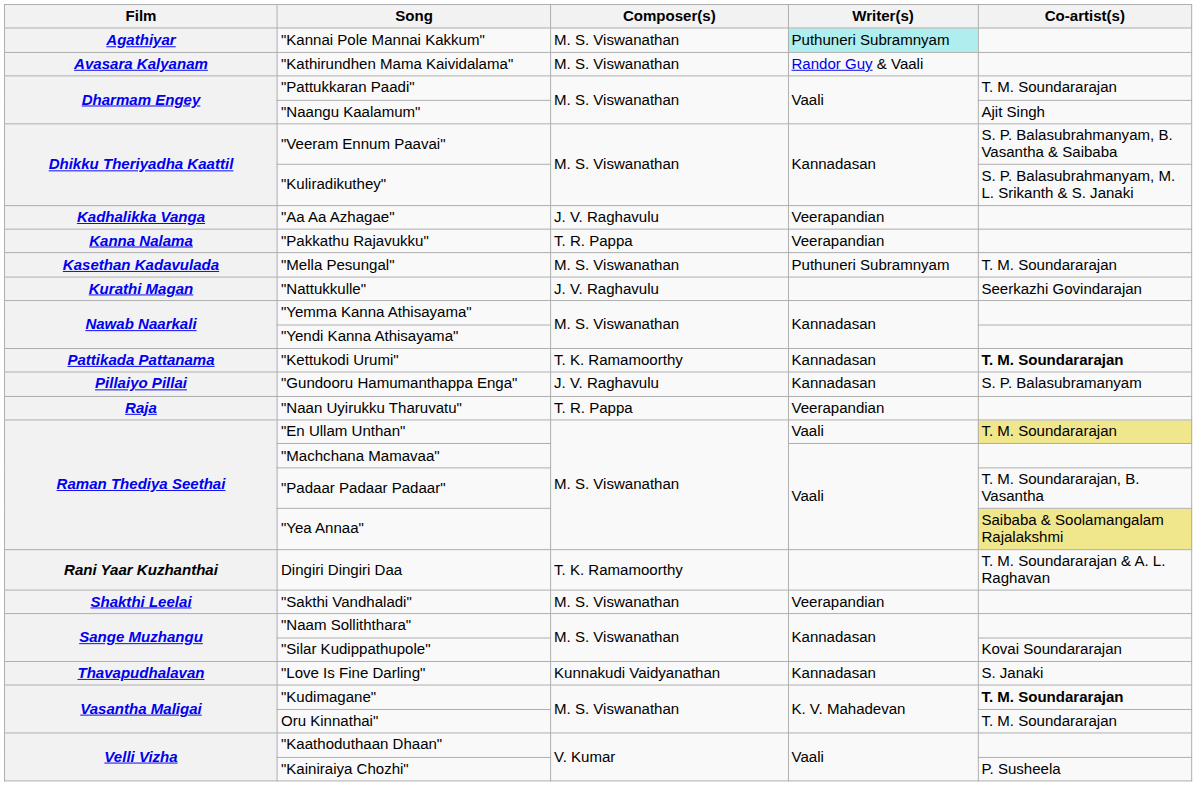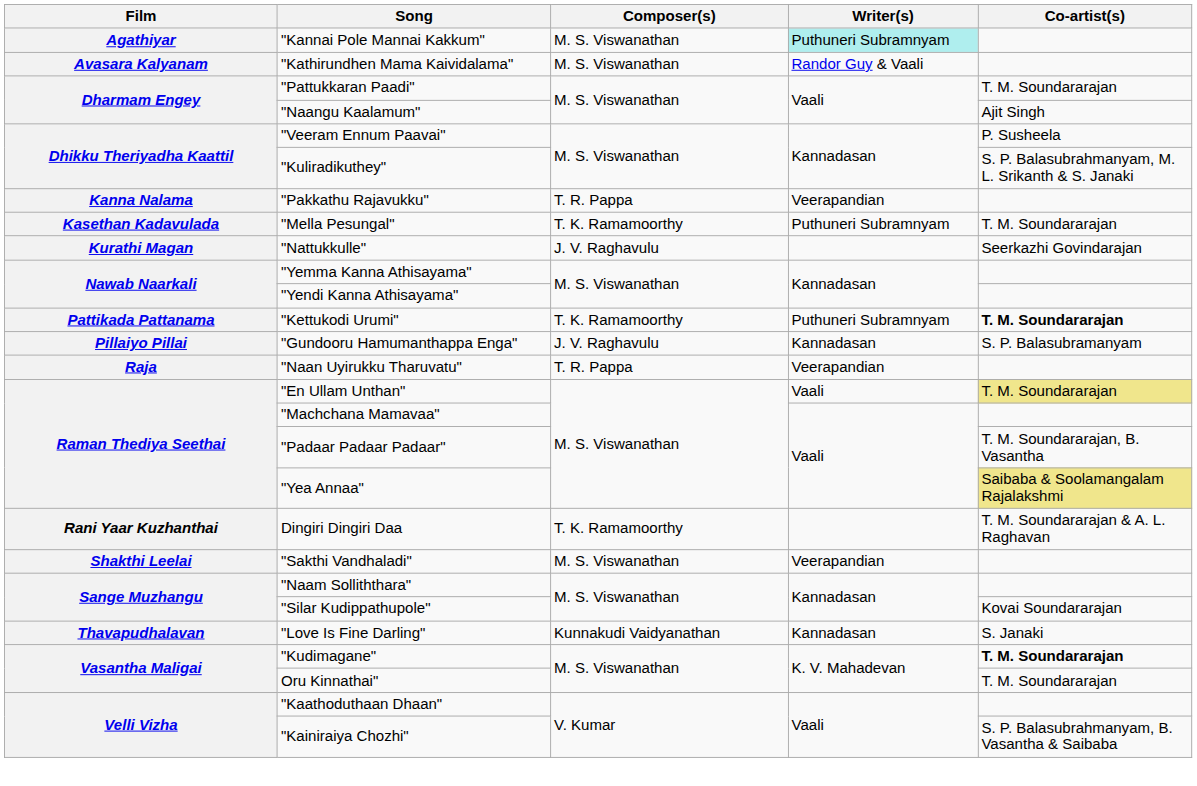(1077, 144) S. P. Balasubrahmanyam, B. Vasantha & Saibaba -> (1021, 135) P. Susheela
- row: (338, 217)
(617, 264) M. S. Viswanathan -> (618, 224) T. K. Ramamoorthy
(834, 360) Kannadasan -> (870, 319) Puthuneri Subramnyam
(1021, 768) P. Susheela -> (1077, 736) S. P. Balasubrahmanyam, B. Vasantha & Saibaba
